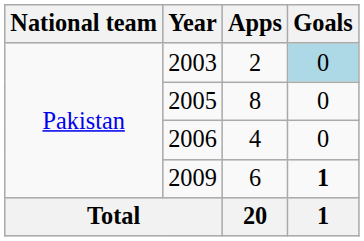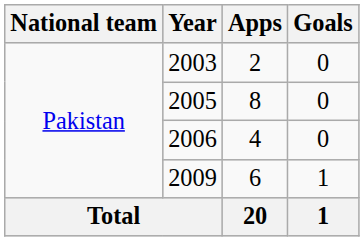(323, 62) lightblue background -> (323, 62) no background
(323, 178) bold -> (323, 178) normal
